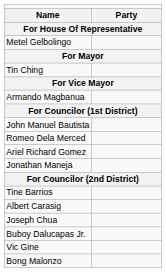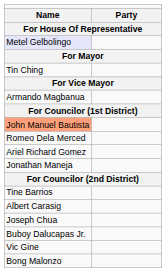(39, 43) no background -> (39, 43) lavender background
(48, 125) no background -> (48, 125) lightsalmon background
